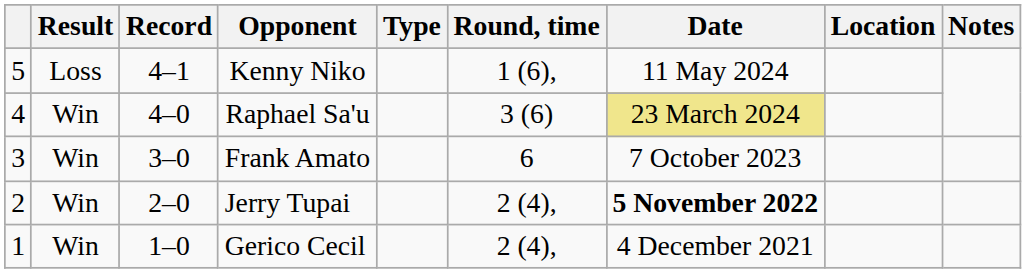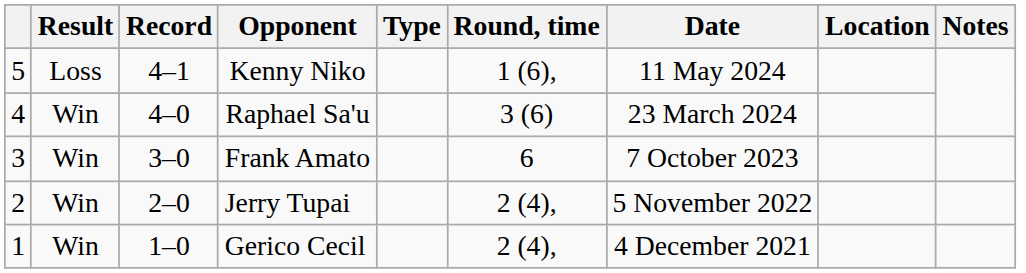(715, 114) khaki background -> (712, 114) no background
(715, 202) bold -> (712, 202) normal
